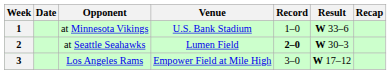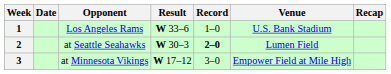columns swapped: (332, 12) <-> (212, 12)
(105, 28) at Minnesota Vikings -> (105, 28) Los Angeles Rams
(105, 61) Los Angeles Rams -> (105, 61) at Minnesota Vikings
